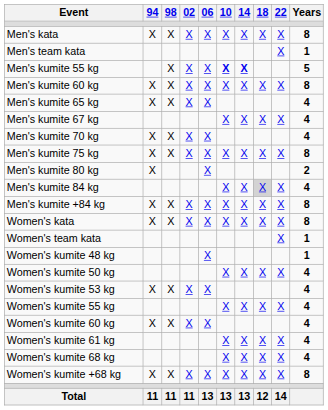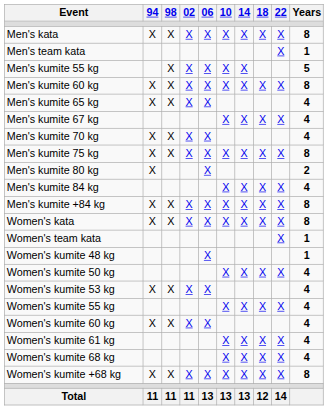(226, 68) bold -> (226, 68) normal
(244, 68) bold -> (244, 68) normal
(262, 187) lightgrey background -> (262, 187) no background
